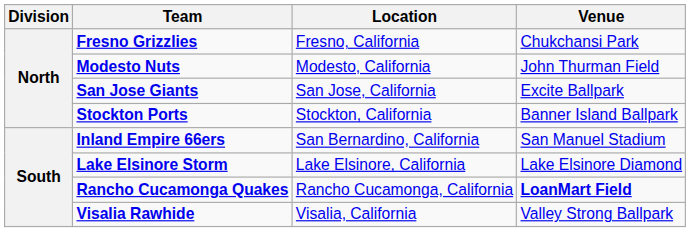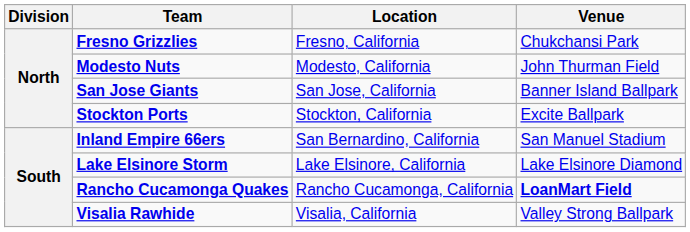(572, 90) Excite Ballpark -> (599, 90) Banner Island Ballpark
(599, 115) Banner Island Ballpark -> (572, 115) Excite Ballpark
